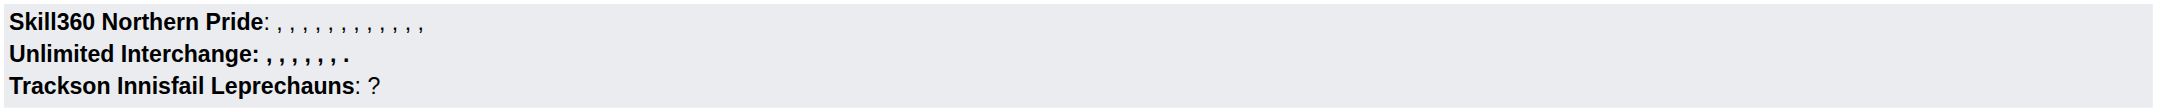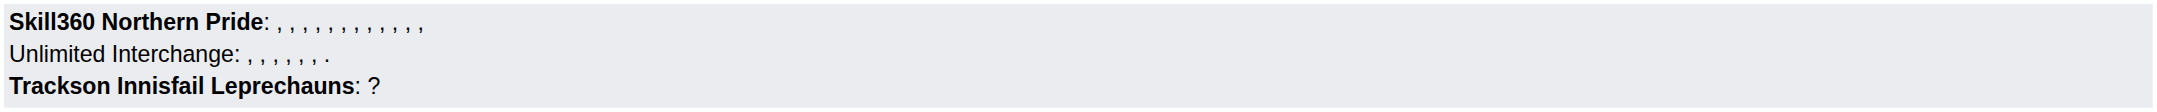(179, 54) bold -> (170, 54) normal
